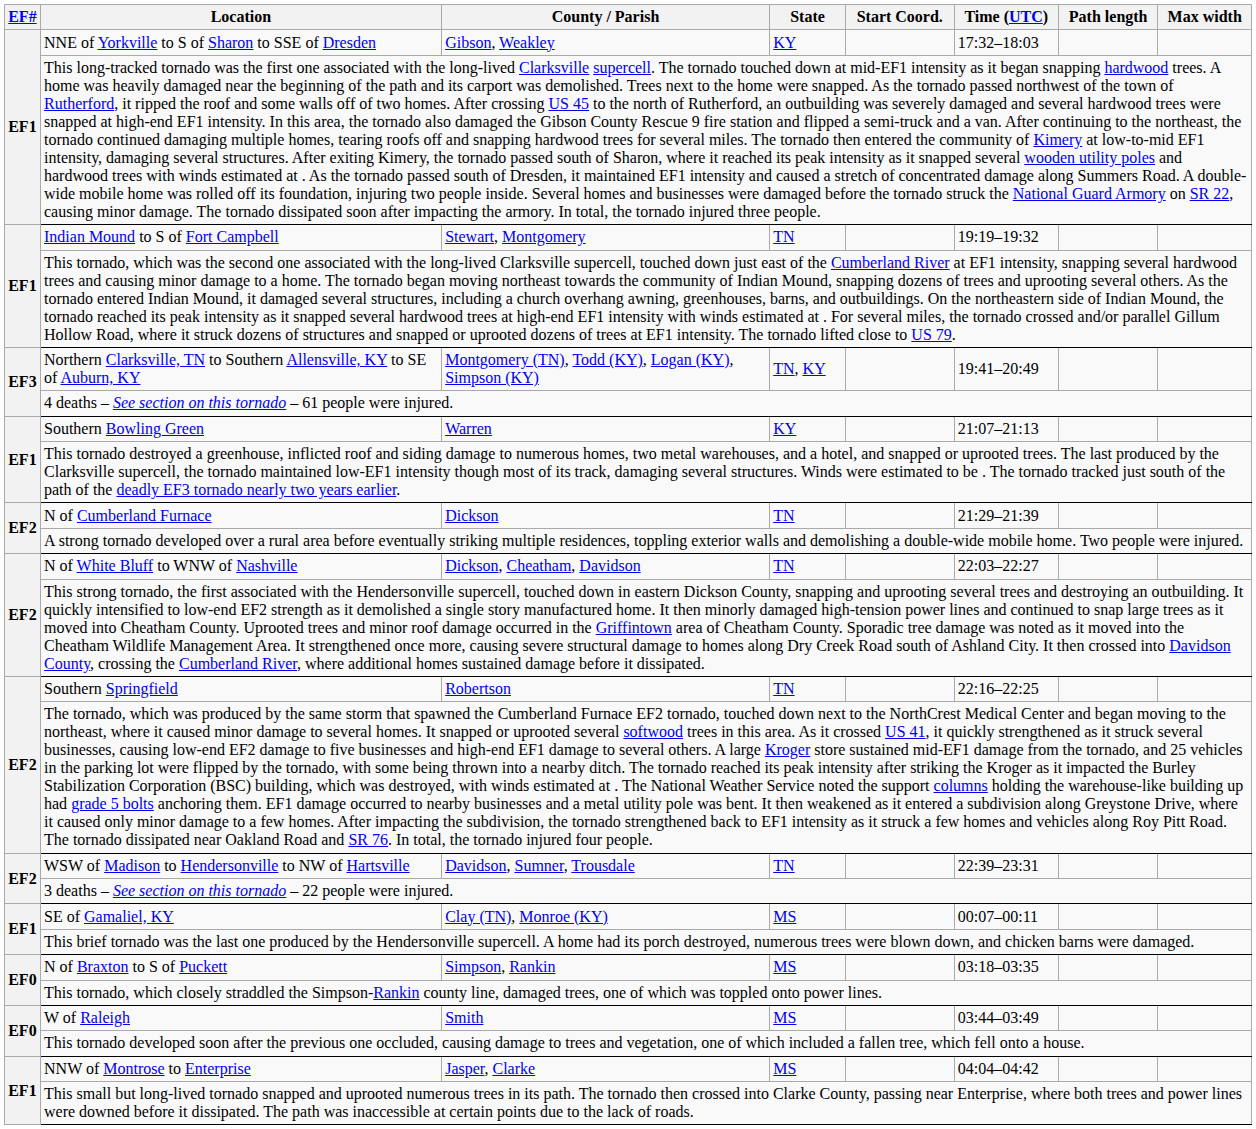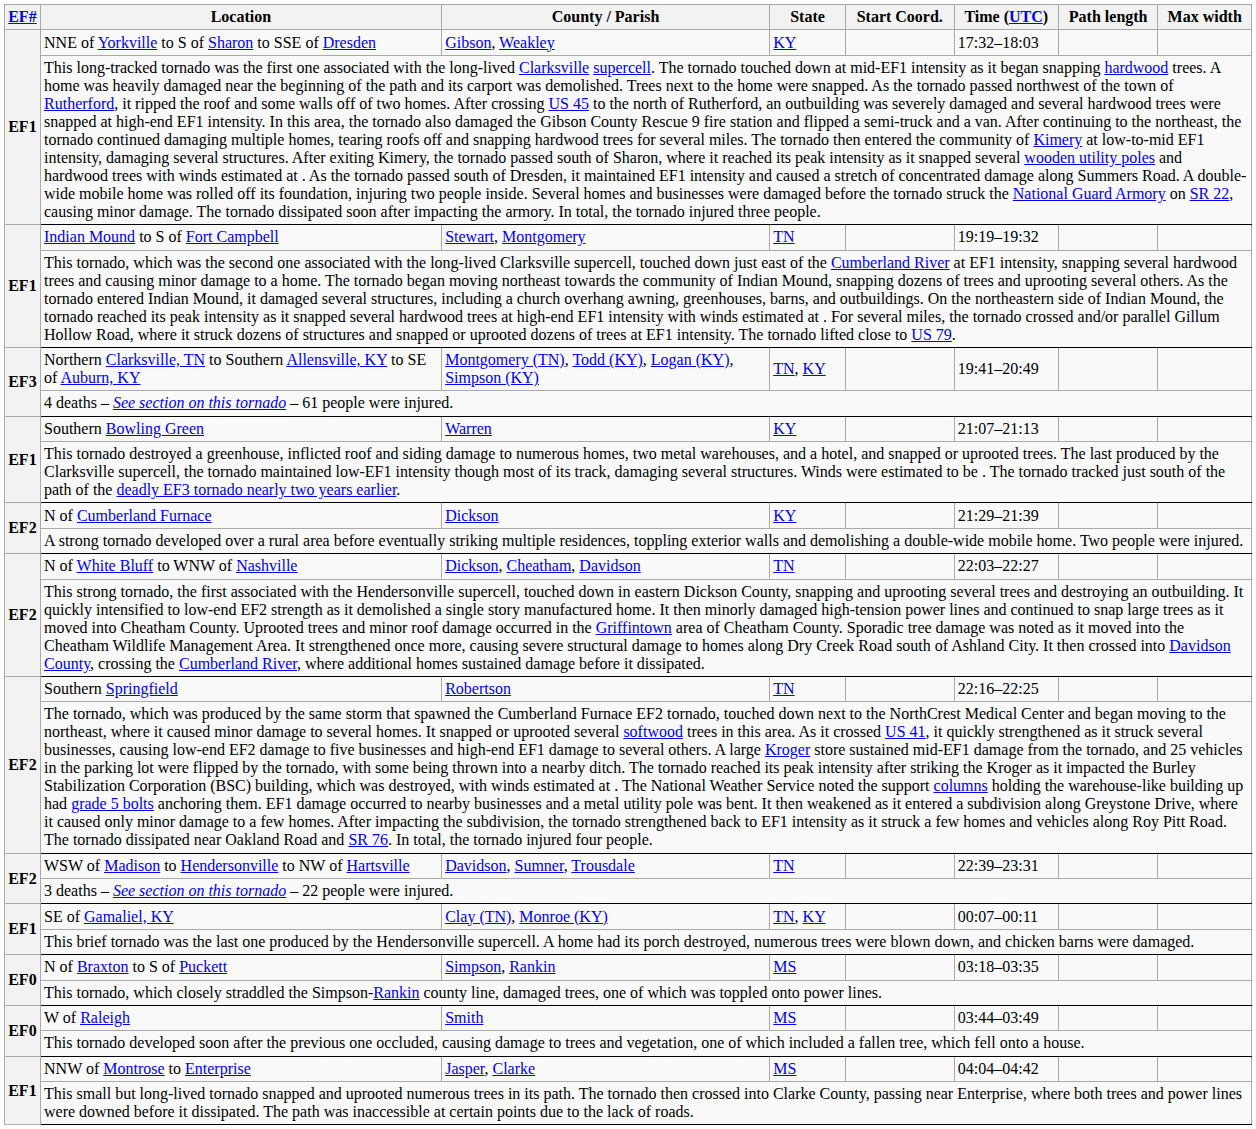(784, 515) TN -> (785, 515) KY
(785, 916) MS -> (799, 916) TN, KY
